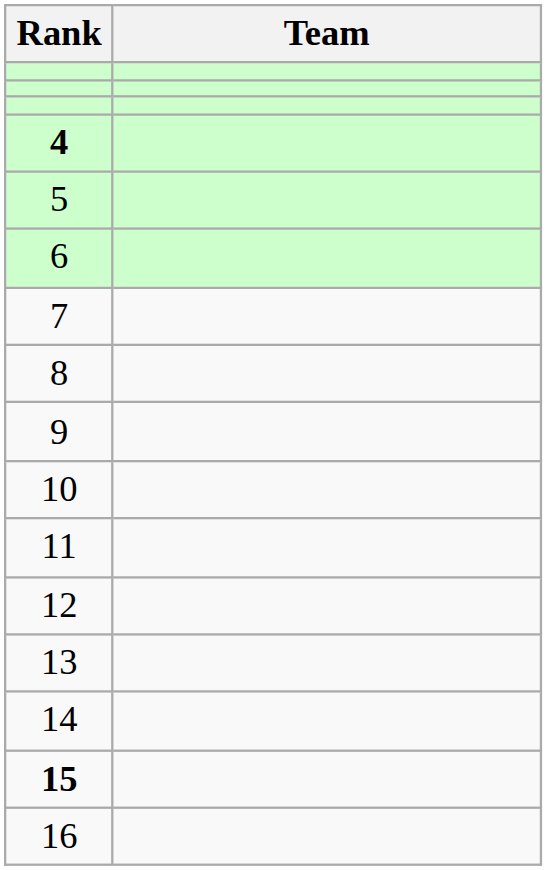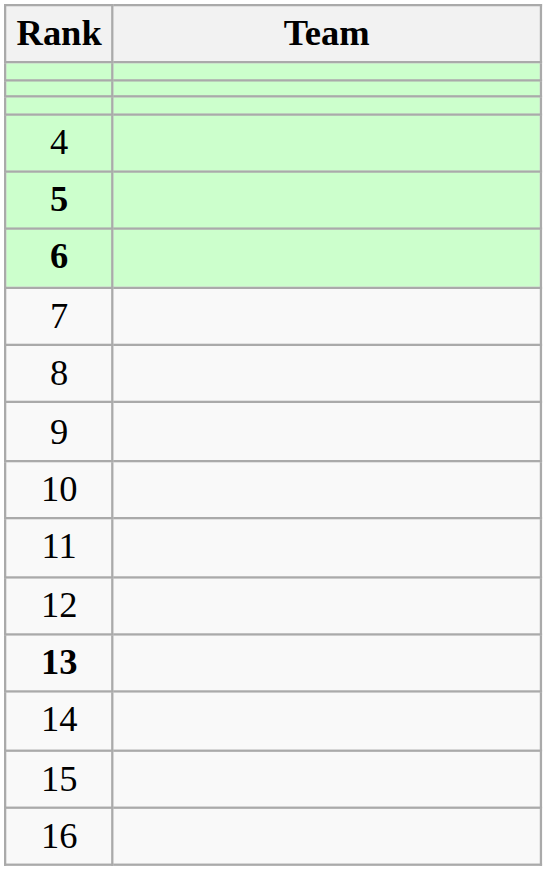(59, 141) bold -> (59, 141) normal
(59, 199) normal -> (59, 199) bold
(59, 257) normal -> (59, 257) bold
(59, 662) normal -> (59, 662) bold
(59, 778) bold -> (59, 778) normal
